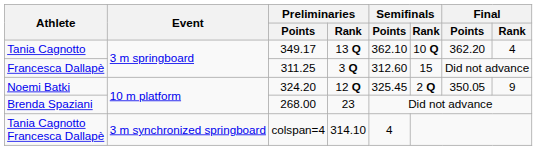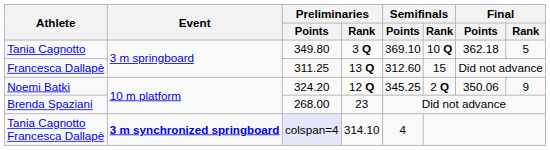(298, 50) 349.17 -> (312, 50) 349.80
(348, 50) 13 Q -> (362, 50) 3 Q
(389, 50) 362.10 -> (403, 50) 369.10
(467, 50) 362.20 -> (481, 50) 362.18
(512, 50) 4 -> (526, 50) 5
(348, 68) 3 Q -> (362, 68) 13 Q
(389, 87) 325.45 -> (403, 87) 345.25
(467, 87) 350.05 -> (481, 87) 350.06
(188, 130) normal -> (195, 130) bold
(298, 130) no background -> (312, 130) lavender background
